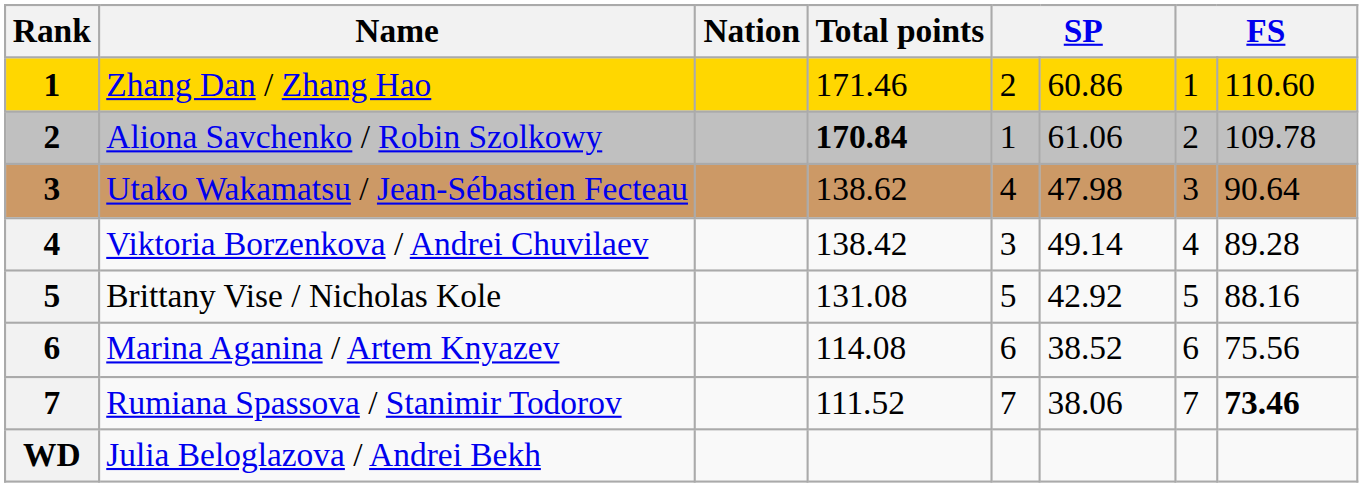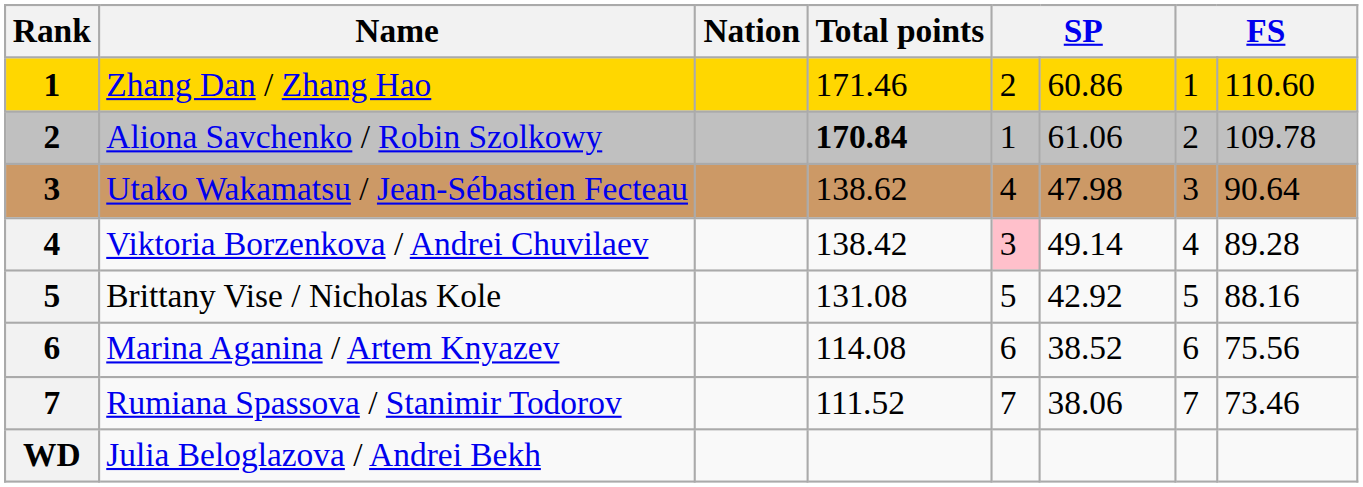(1008, 243) no background -> (1008, 243) pink background
(1262, 402) bold -> (1262, 402) normal
